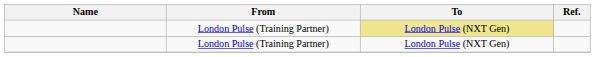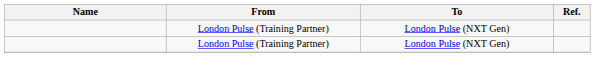(457, 28) khaki background -> (457, 28) no background
